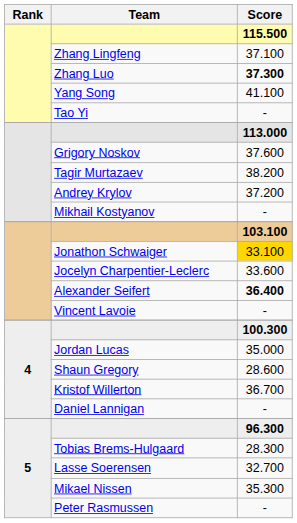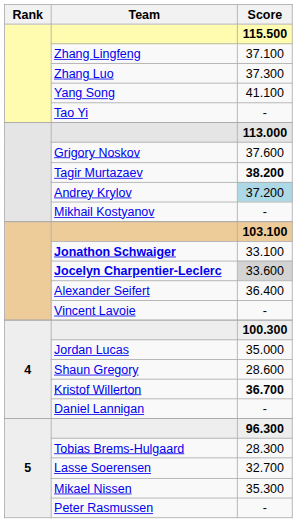(265, 74) bold -> (265, 74) normal
(265, 172) normal -> (265, 172) bold
(265, 192) no background -> (265, 192) lightblue background
(111, 251) normal -> (115, 251) bold
(265, 251) gold background -> (265, 251) no background
(132, 271) normal -> (138, 271) bold
(265, 271) no background -> (265, 271) lightgrey background
(265, 291) bold -> (265, 291) normal
(265, 389) normal -> (265, 389) bold
